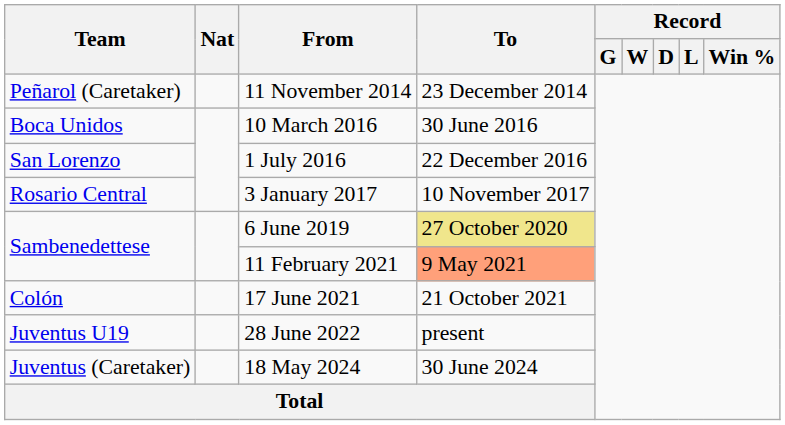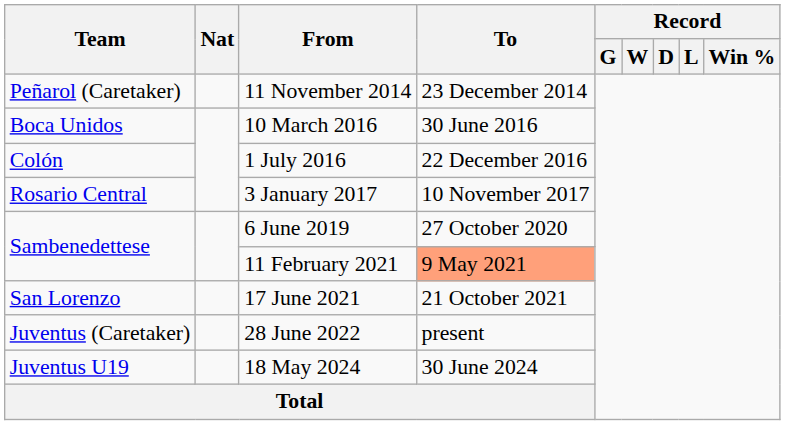(65, 159) San Lorenzo -> (36, 159) Colón
(495, 228) khaki background -> (495, 228) no background
(36, 297) Colón -> (65, 297) San Lorenzo
(69, 332) Juventus U19 -> (100, 332) Juventus (Caretaker)
(100, 366) Juventus (Caretaker) -> (69, 366) Juventus U19
